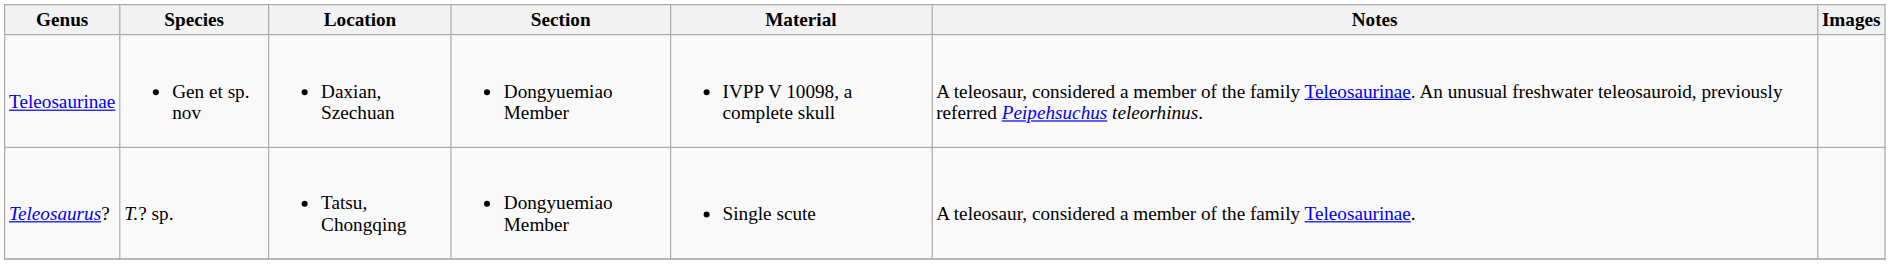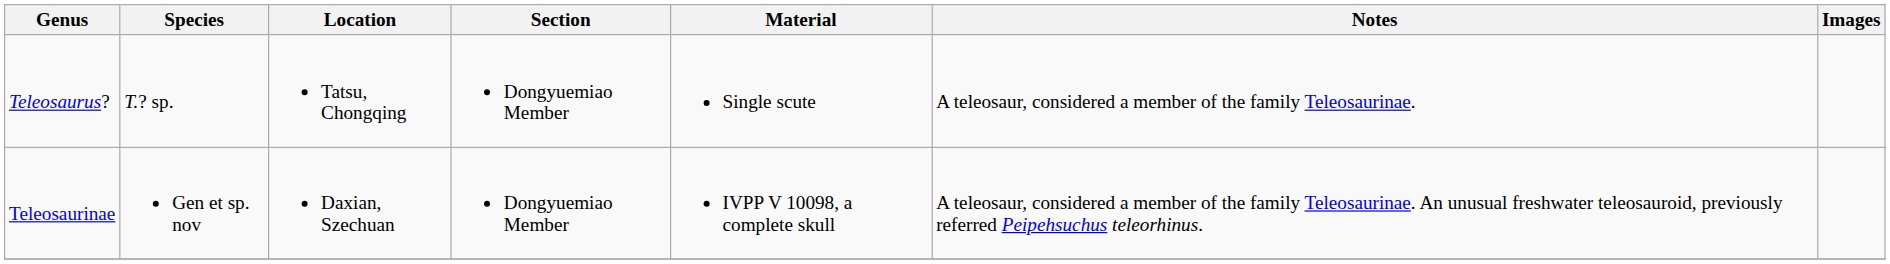rows swapped: (62, 101) <-> (59, 213)
